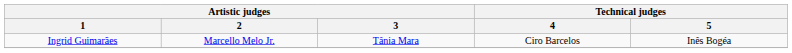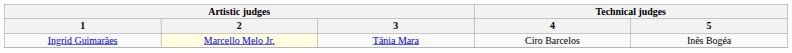(239, 40) no background -> (239, 40) lightyellow background
